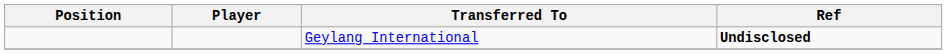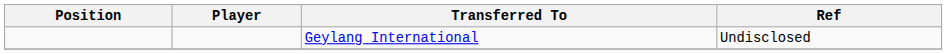(765, 38) bold -> (765, 38) normal
